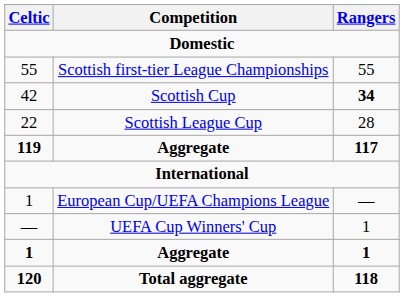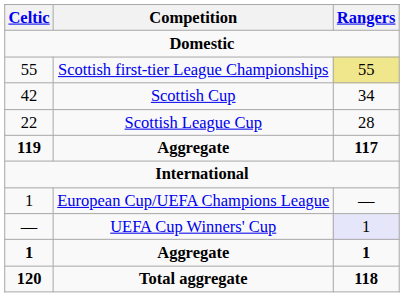(366, 69) no background -> (366, 69) khaki background
(366, 95) bold -> (366, 95) normal
(366, 226) no background -> (366, 226) lavender background
